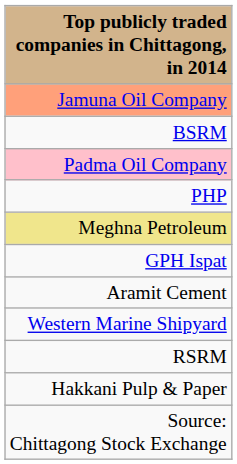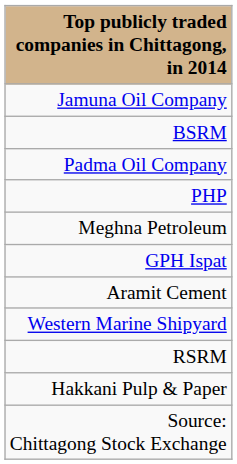(142, 99) lightsalmon background -> (142, 99) no background
(145, 164) pink background -> (145, 164) no background
(153, 228) khaki background -> (153, 228) no background
